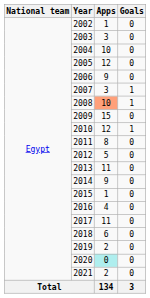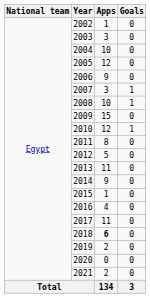(106, 103) lightsalmon background -> (106, 103) no background
(106, 234) normal -> (106, 234) bold
(106, 260) paleturquoise background -> (106, 260) no background
